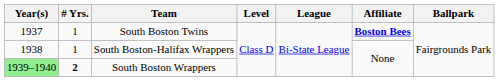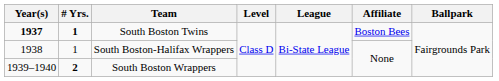(32, 31) normal -> (32, 31) bold
(75, 31) normal -> (75, 31) bold
(383, 31) bold -> (382, 31) normal
(32, 67) lightgreen background -> (32, 67) no background
